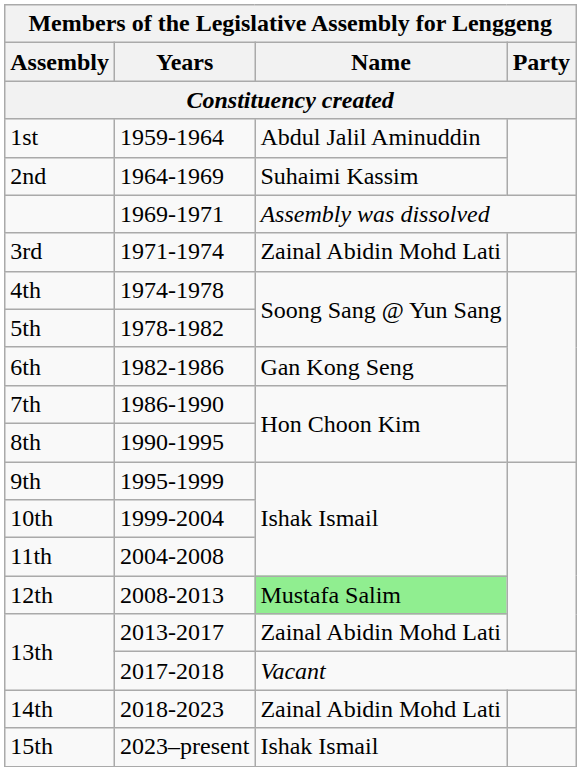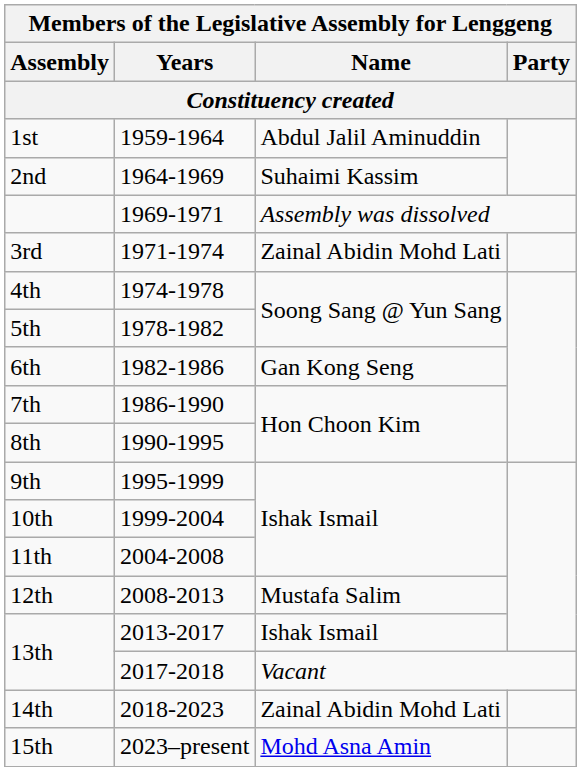(331, 594) lightgreen background -> (331, 594) no background
(381, 632) Zainal Abidin Mohd Lati -> (319, 632) Ishak Ismail
(319, 746) Ishak Ismail -> (346, 746) Mohd Asna Amin
